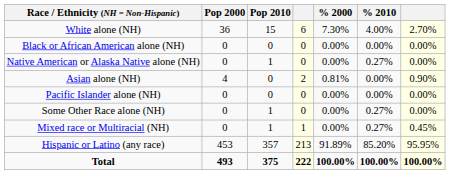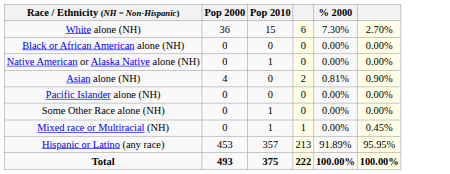- column: (379, 12)
